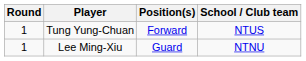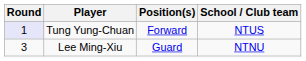(24, 30) no background -> (24, 30) lavender background
(24, 47) 1 -> (24, 47) 3
